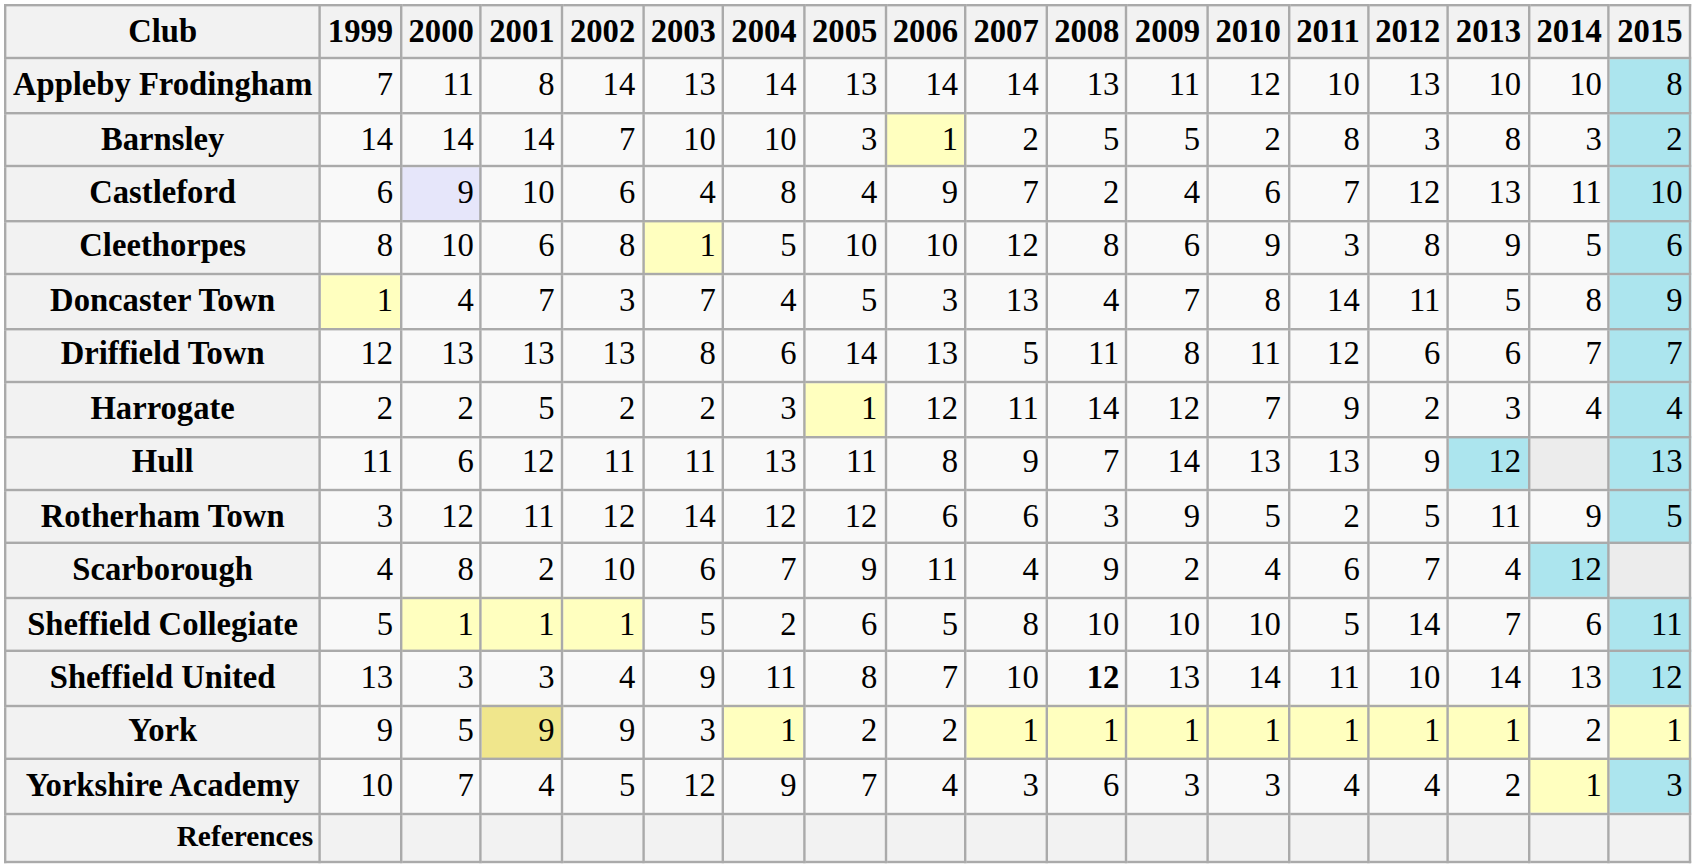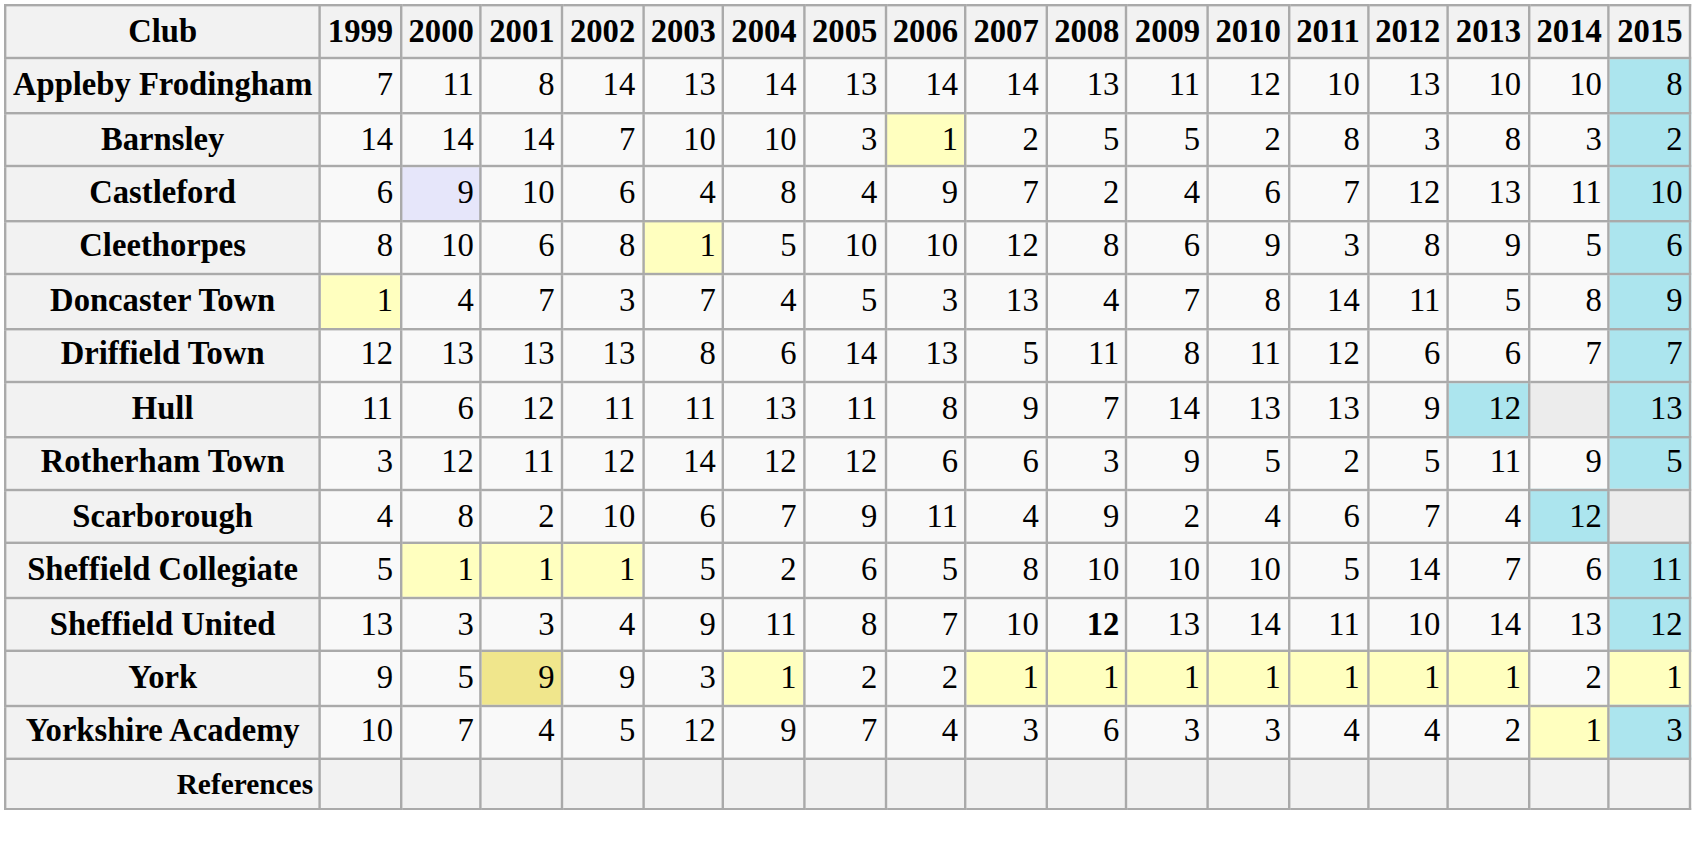- row: (163, 407)
